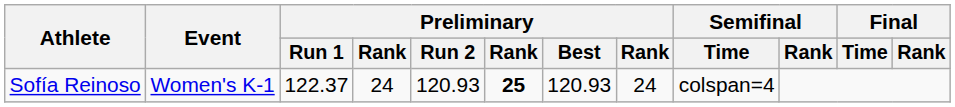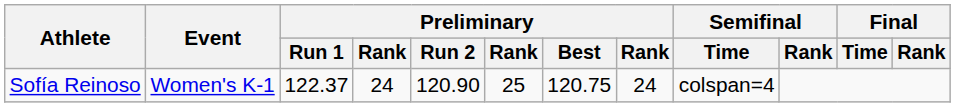(448, 86) 120.93 -> (448, 86) 120.90
(514, 86) bold -> (514, 86) normal
(579, 86) 120.93 -> (579, 86) 120.75
